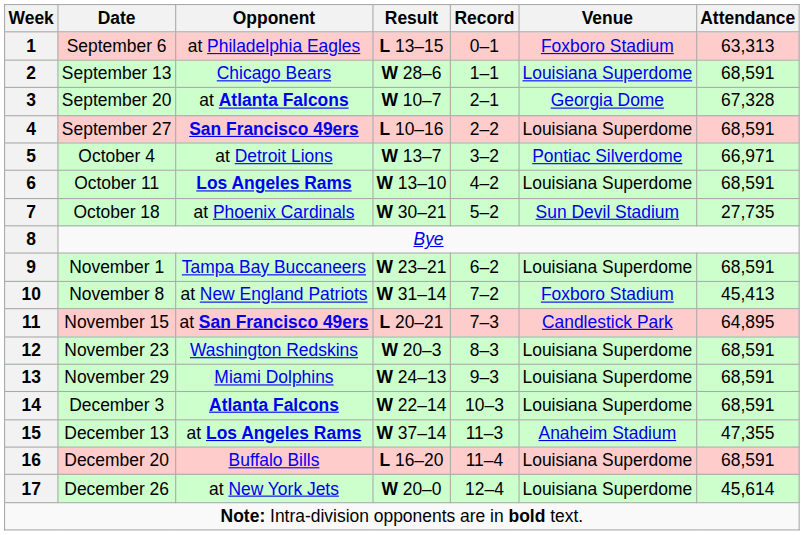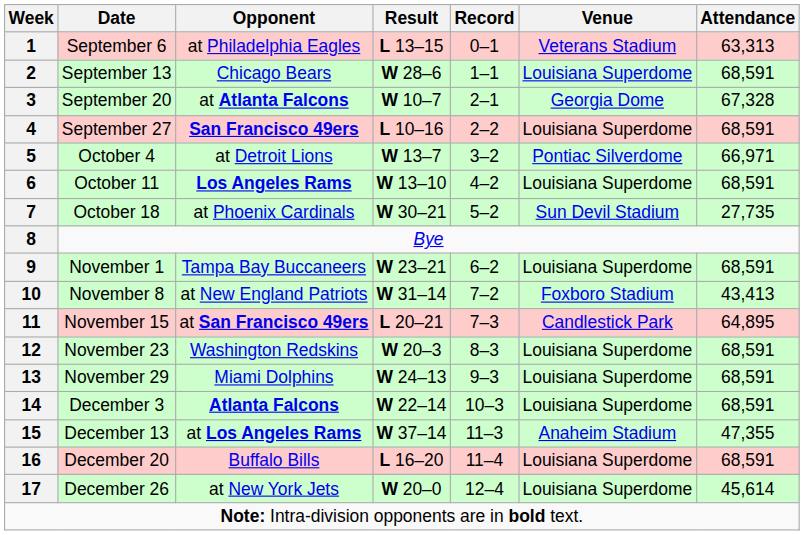(607, 45) Foxboro Stadium -> (607, 45) Veterans Stadium
(748, 294) 45,413 -> (748, 294) 43,413
